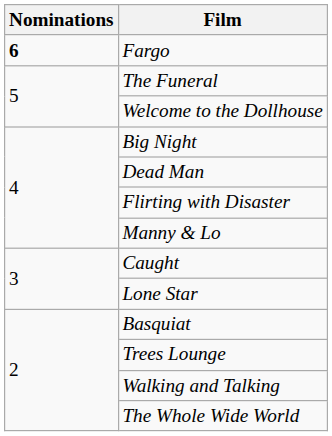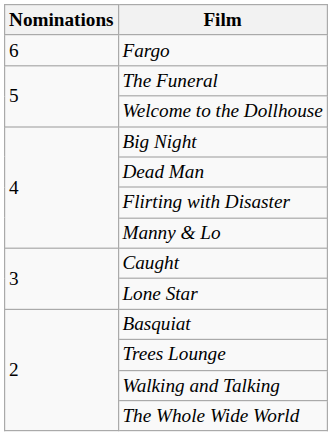(14, 50) bold -> (14, 50) normal
